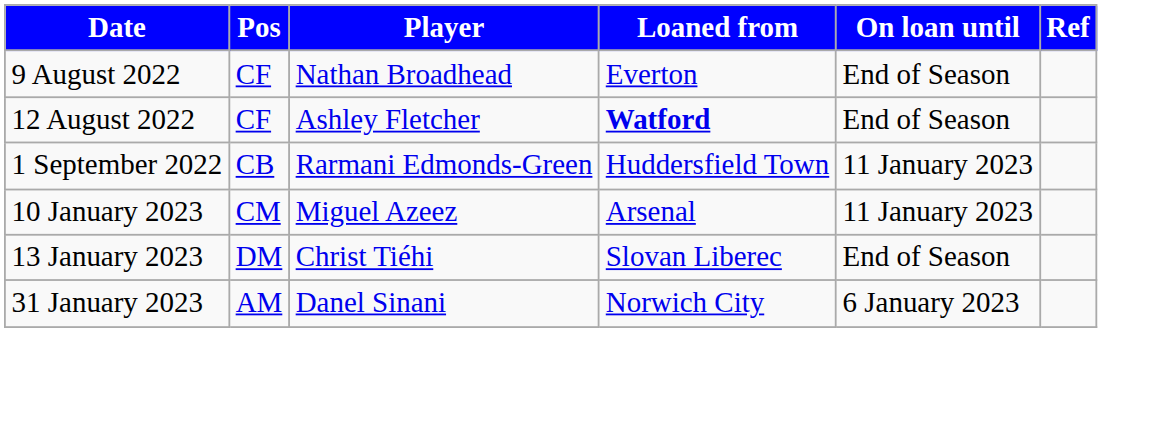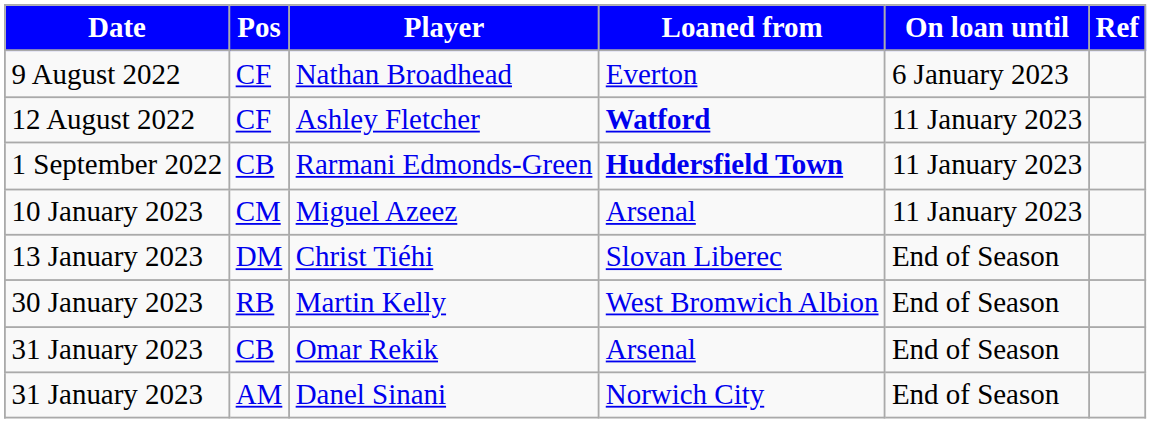(926, 73) End of Season -> (980, 73) 6 January 2023
(926, 119) End of Season -> (987, 119) 11 January 2023
(717, 165) normal -> (724, 165) bold
+ row: (371, 303)
+ row: (367, 348)
(931, 303) 6 January 2023 -> (976, 394) End of Season
